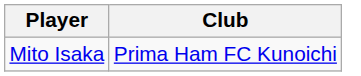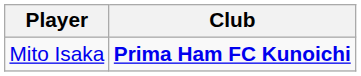(225, 53) normal -> (232, 53) bold
